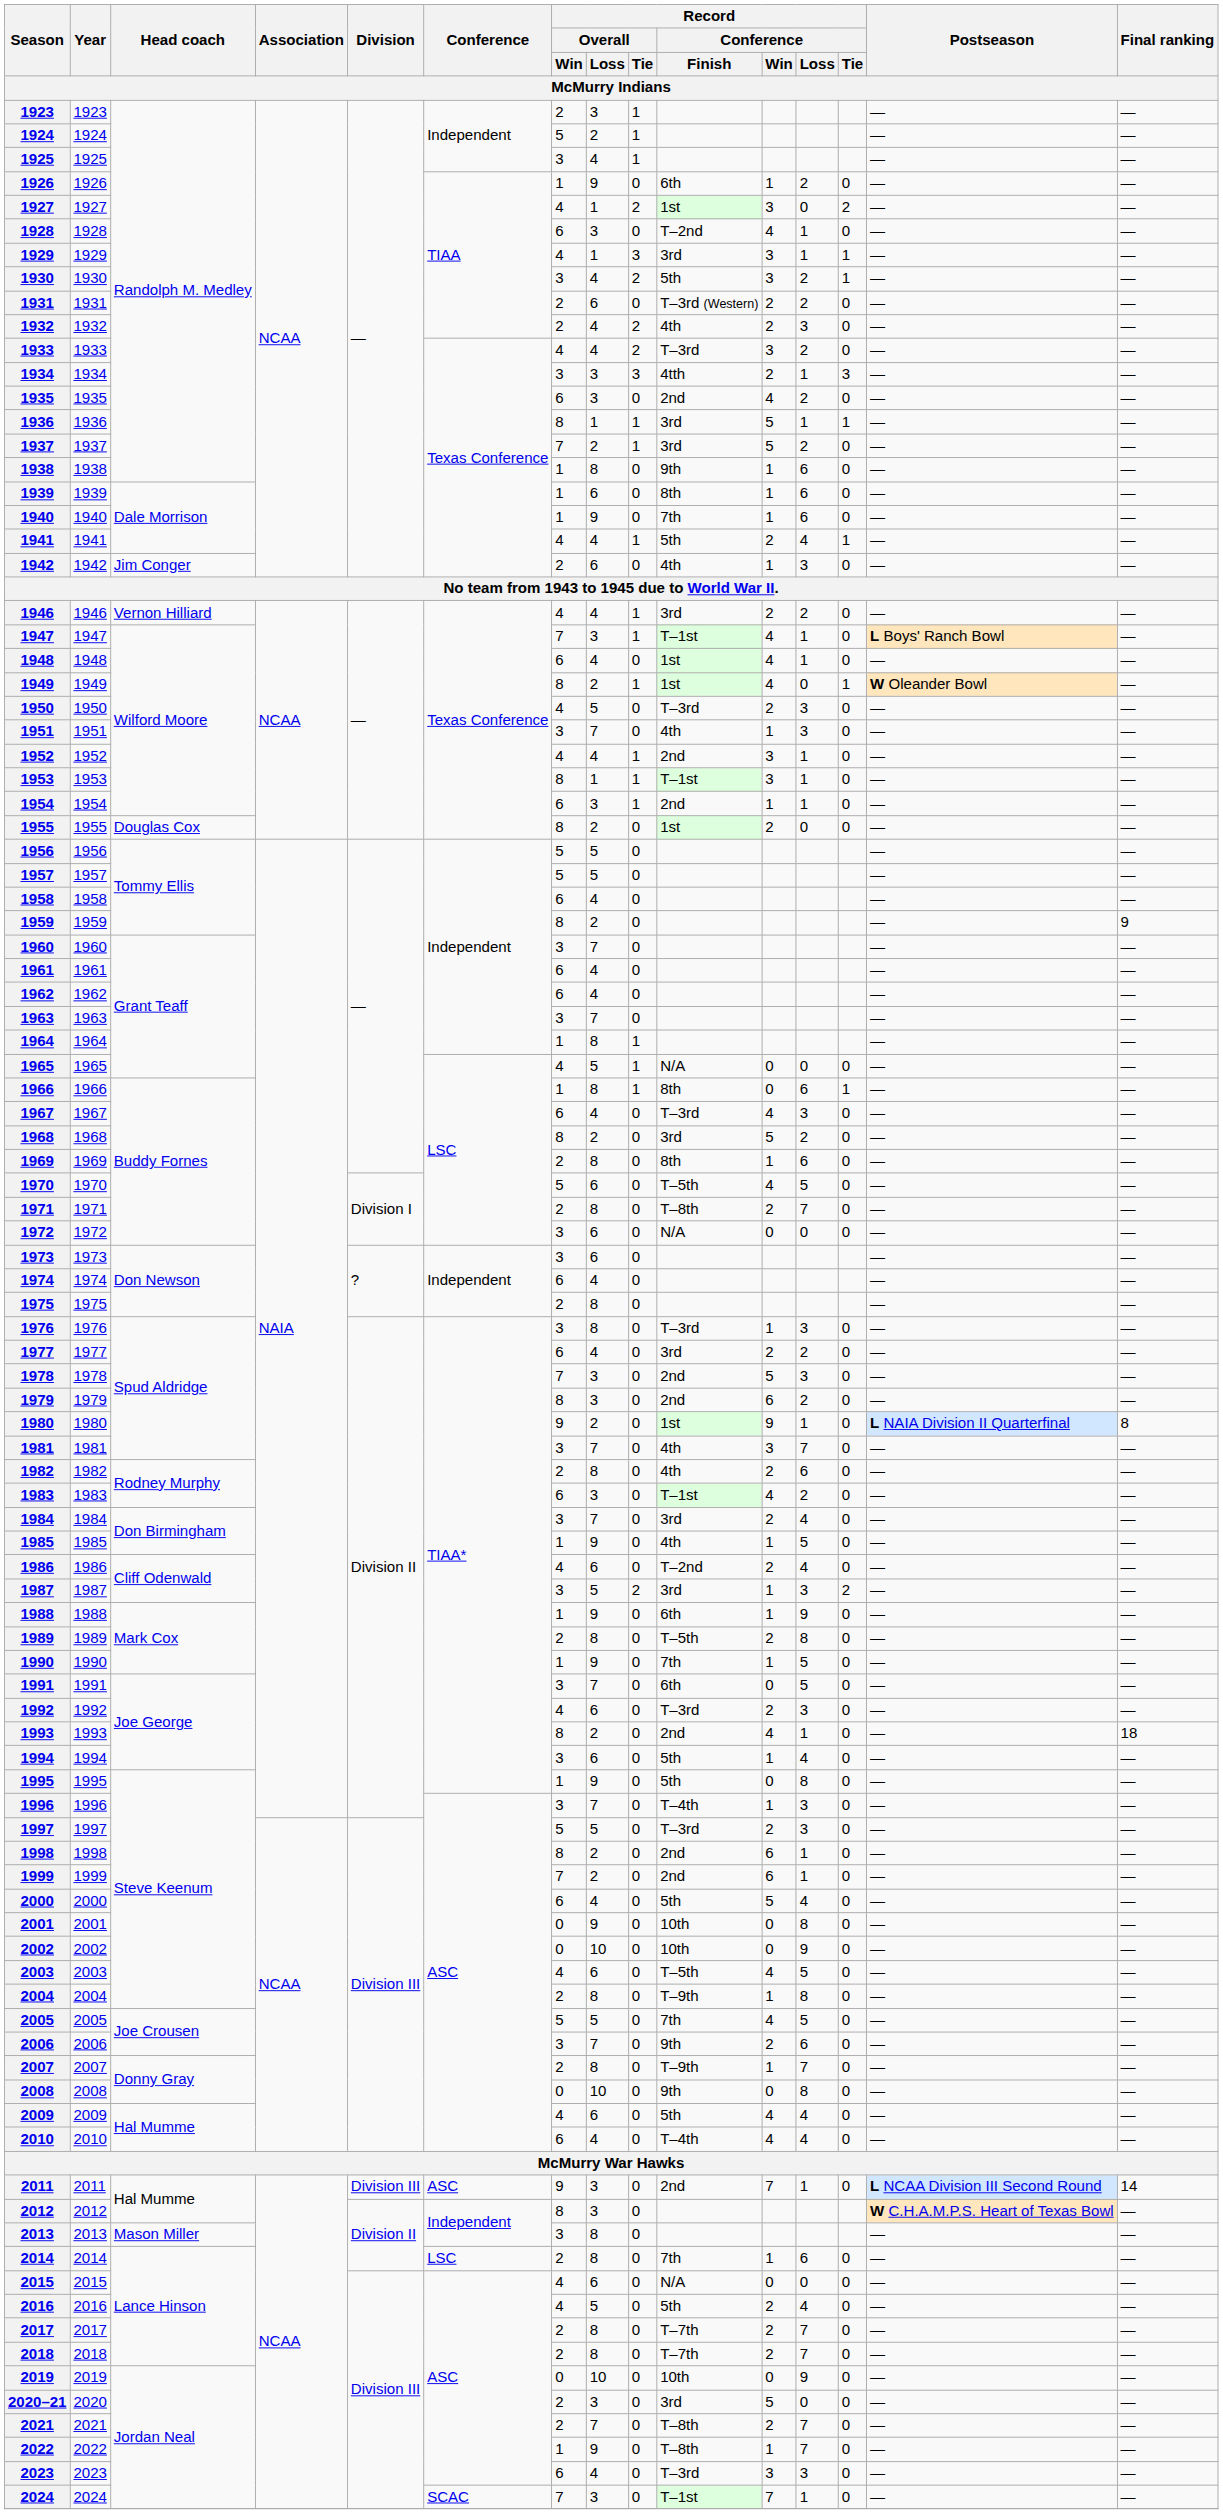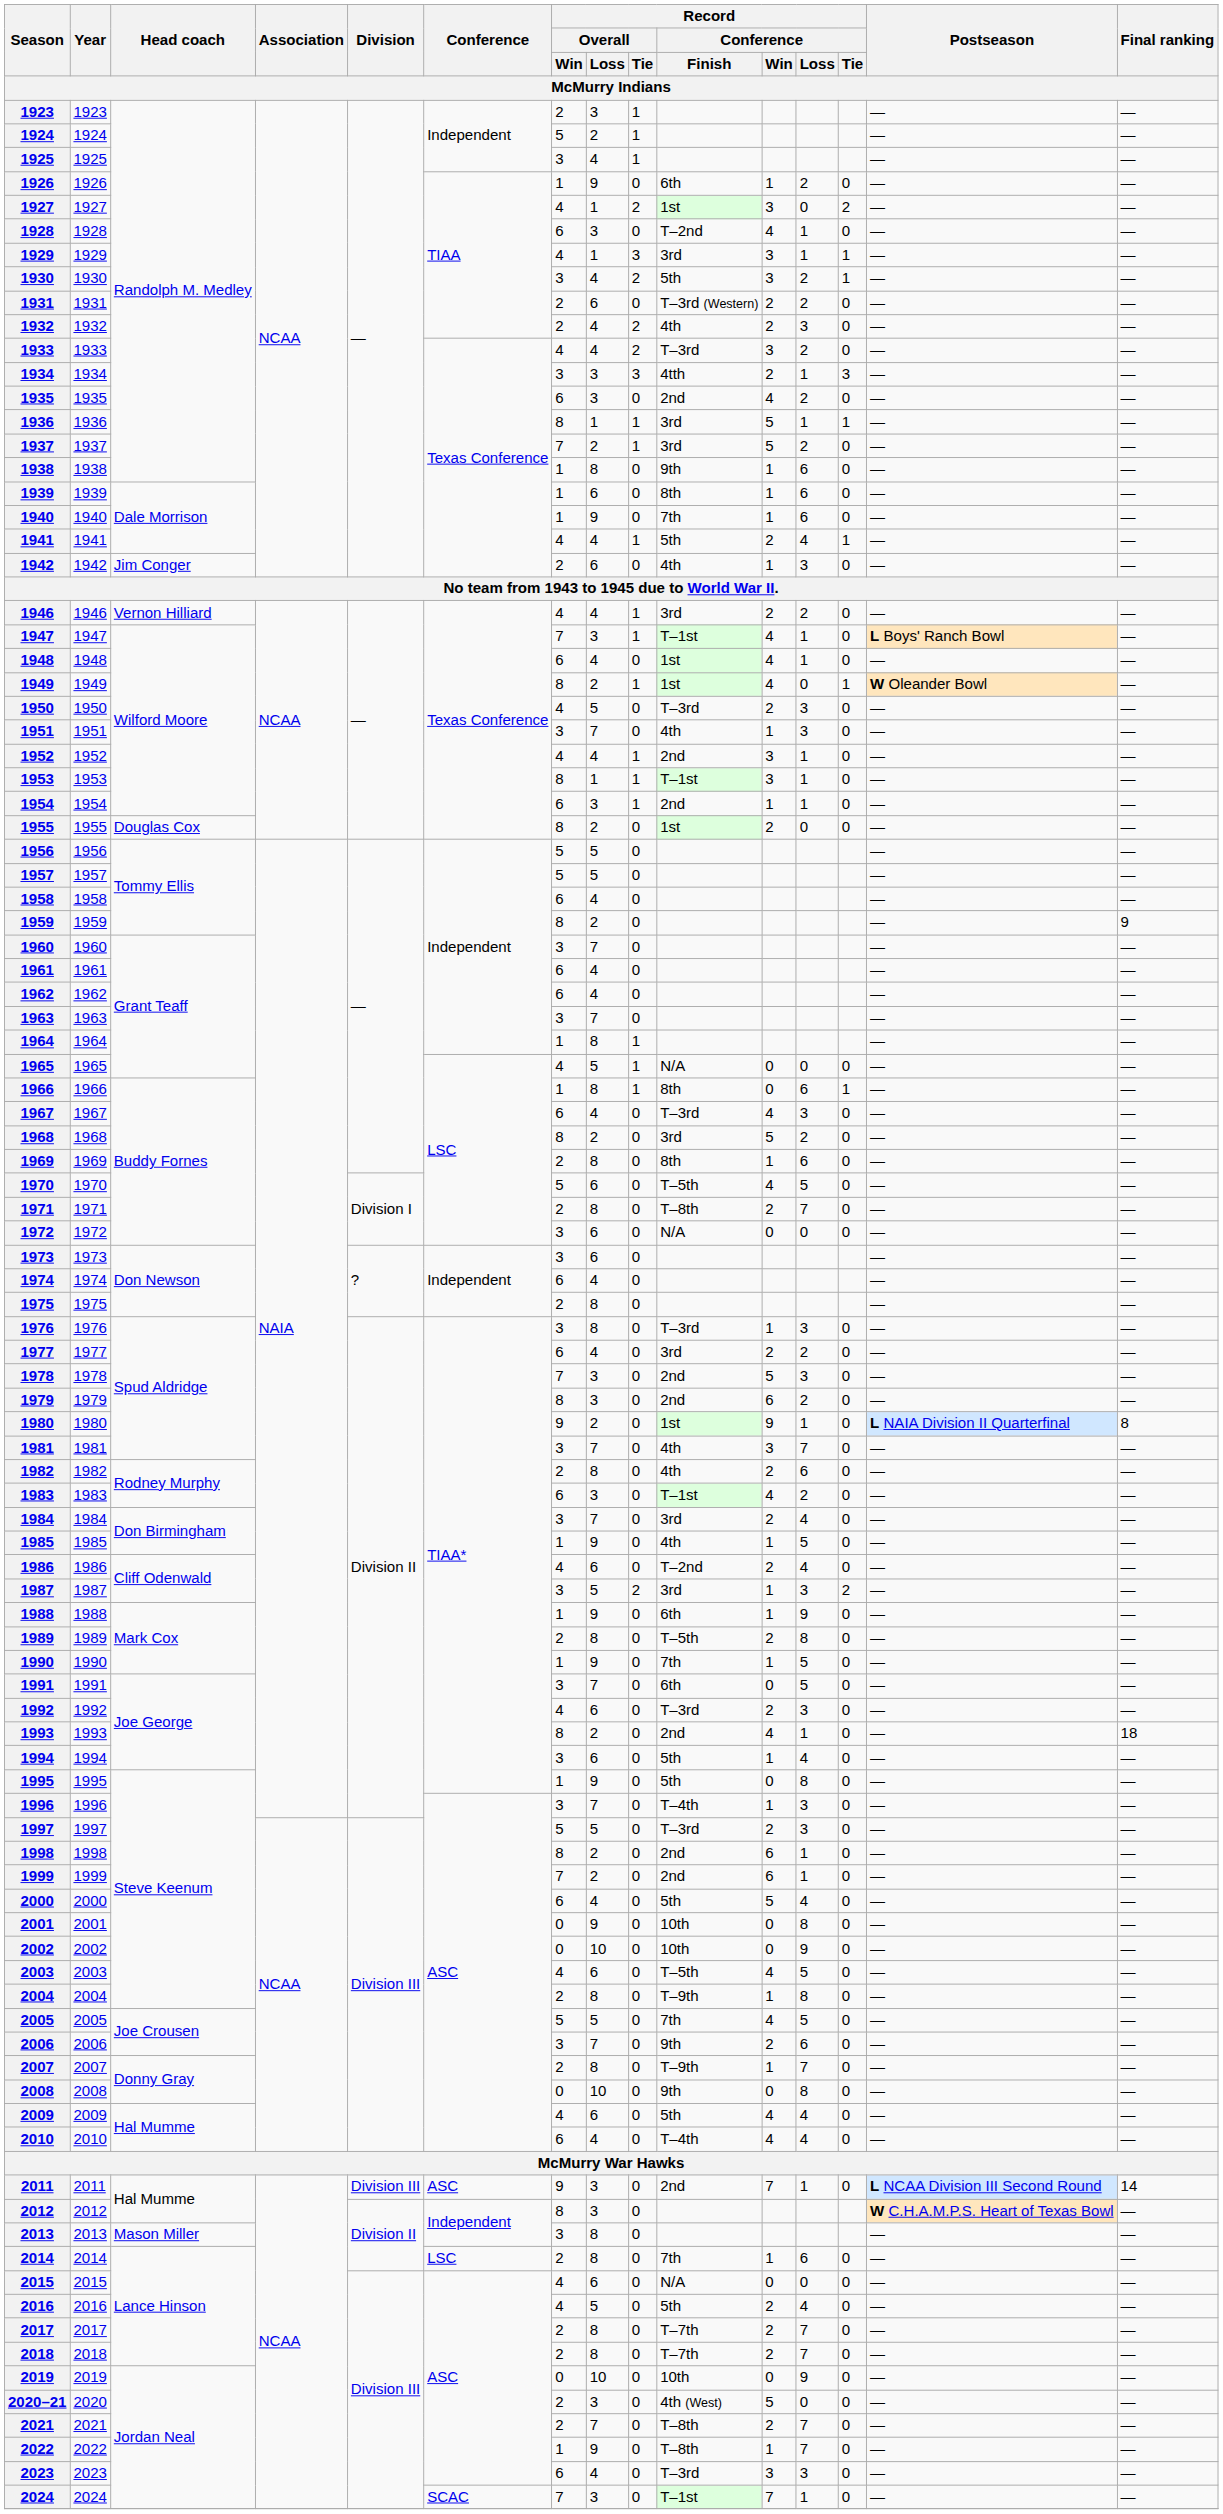(671, 2401) 3rd -> (691, 2401) 4th (West)
